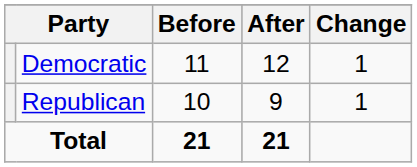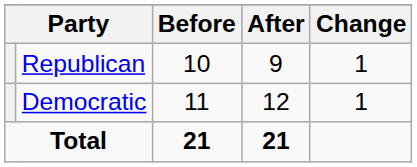rows swapped: (84, 63) <-> (83, 102)
